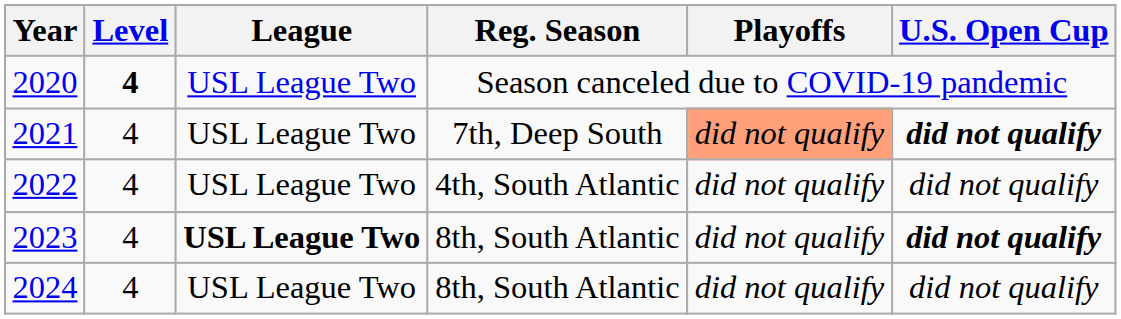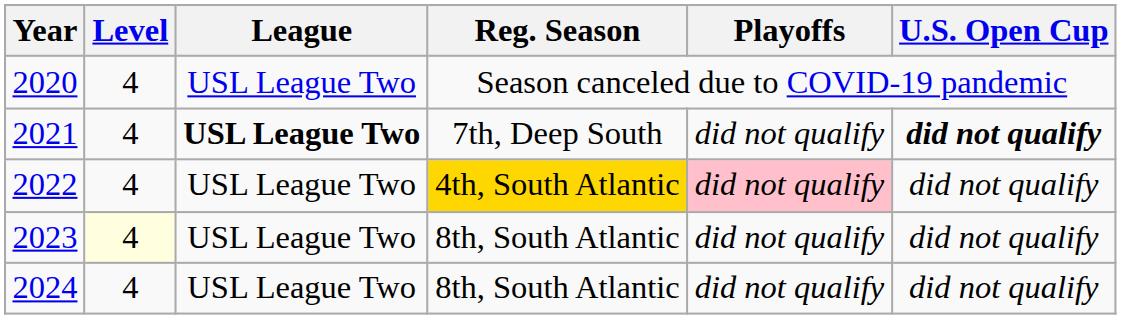(130, 81) bold -> (130, 81) normal
(302, 133) normal -> (302, 133) bold
(789, 133) lightsalmon background -> (789, 133) no background
(557, 184) no background -> (557, 184) gold background
(789, 184) no background -> (789, 184) pink background
(130, 236) no background -> (130, 236) lightyellow background
(302, 236) bold -> (302, 236) normal
(1004, 236) bold -> (1004, 236) normal
